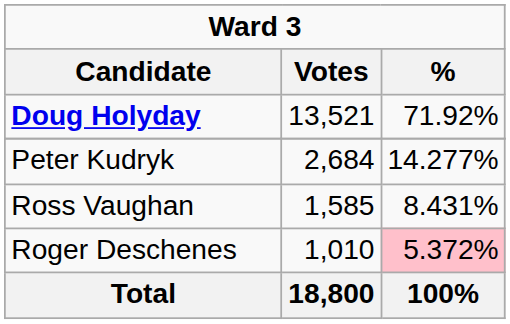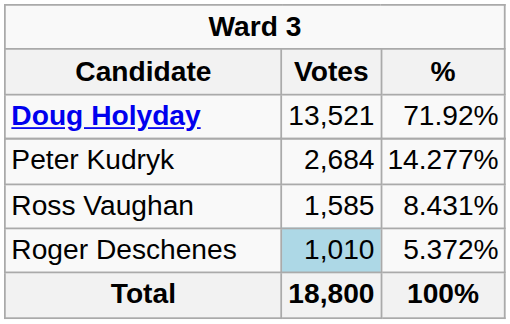(339, 250) no background -> (339, 250) lightblue background
(451, 250) pink background -> (451, 250) no background
